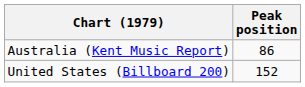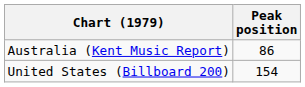(267, 71) 152 -> (267, 71) 154
